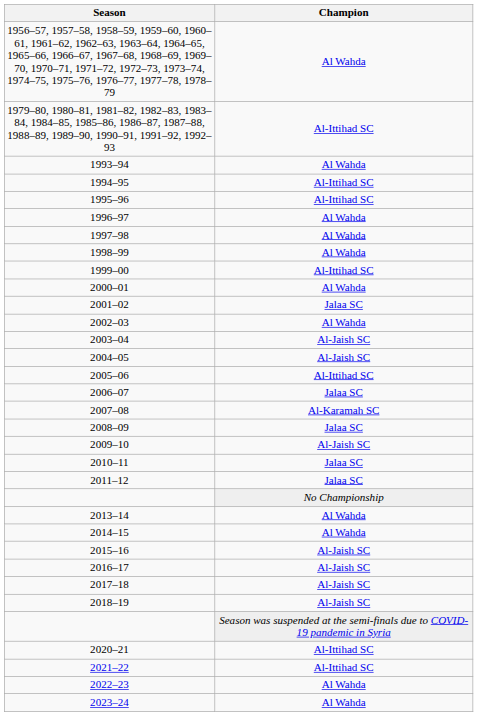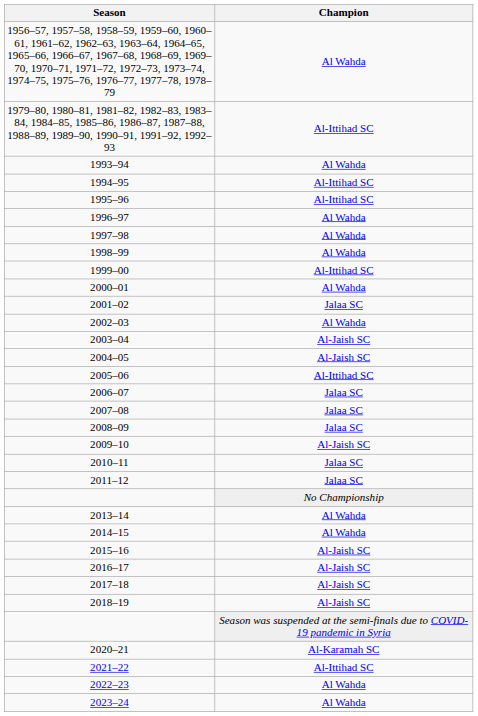(344, 410) Al-Karamah SC -> (344, 410) Jalaa SC
(344, 650) Al-Ittihad SC -> (344, 650) Al-Karamah SC
